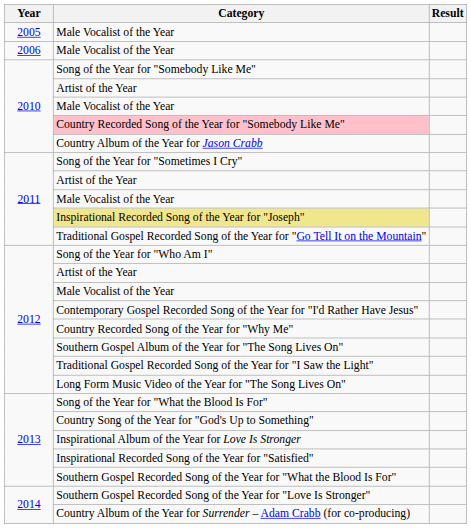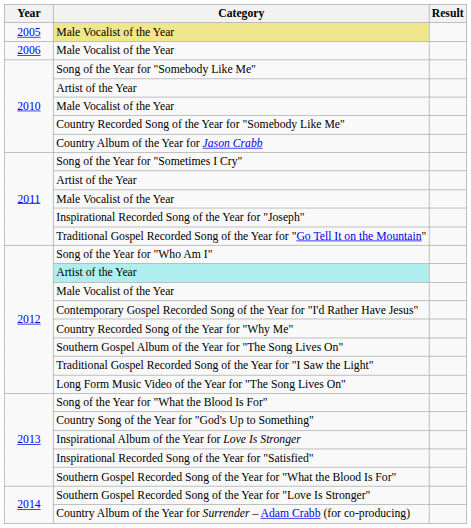(115, 32) no background -> (115, 32) khaki background
(201, 124) pink background -> (201, 124) no background
(180, 217) khaki background -> (180, 217) no background
(96, 273) no background -> (96, 273) paleturquoise background
